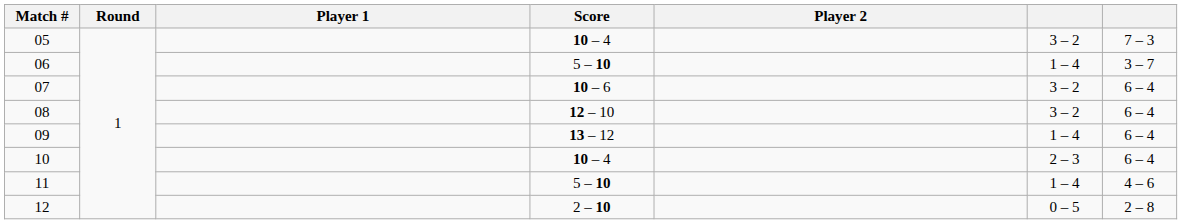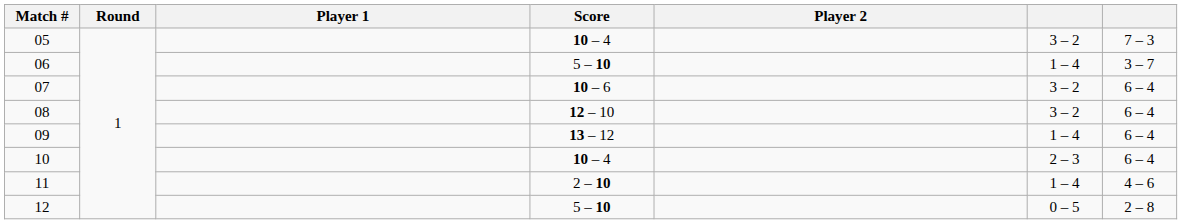(592, 183) 5 – 10 -> (592, 183) 2 – 10
(592, 207) 2 – 10 -> (592, 207) 5 – 10
